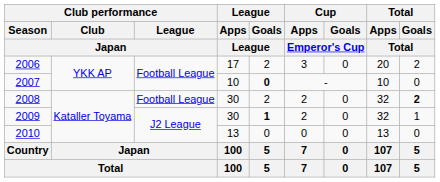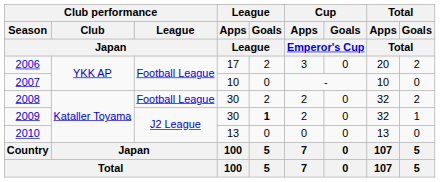(267, 82) bold -> (267, 82) normal
(417, 99) bold -> (417, 99) normal
